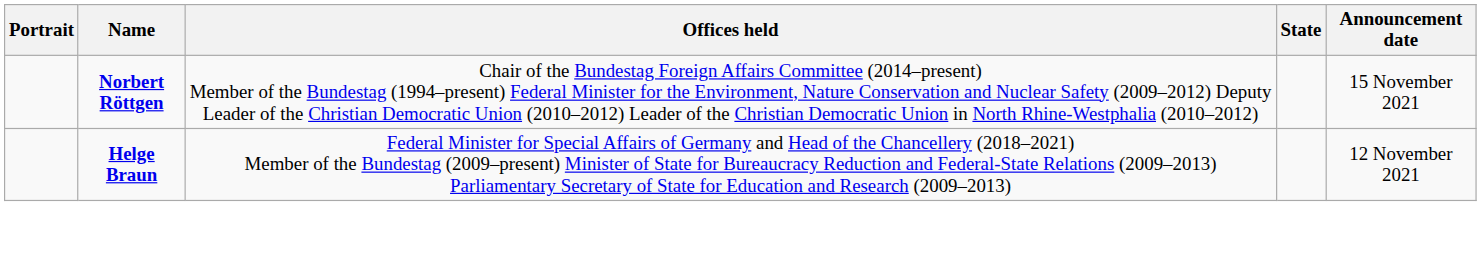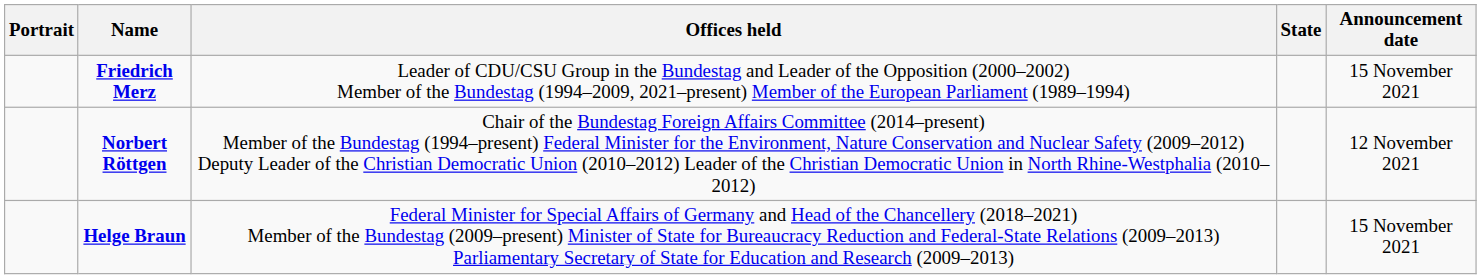+ row: (135, 81)
(1401, 91) 15 November 2021 -> (1401, 153) 12 November 2021
(1401, 164) 12 November 2021 -> (1401, 236) 15 November 2021
